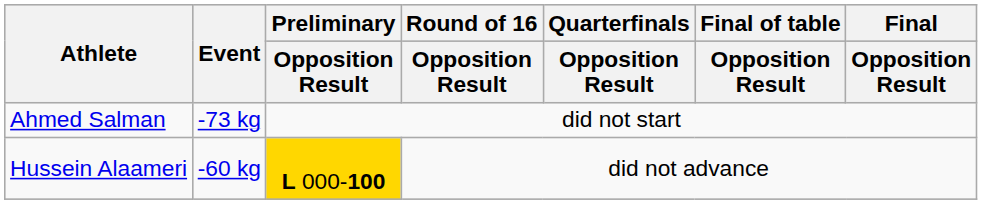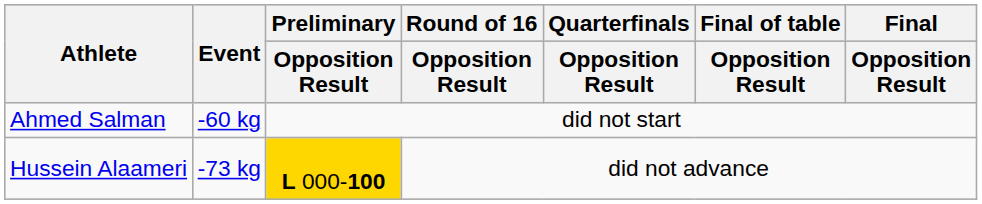(229, 120) -73 kg -> (229, 120) -60 kg
(229, 169) -60 kg -> (229, 169) -73 kg
